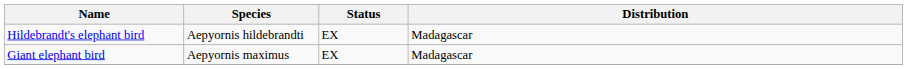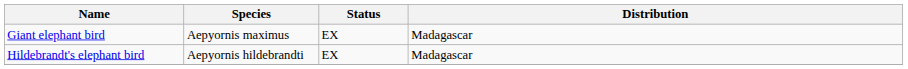rows swapped: (56, 54) <-> (76, 34)
